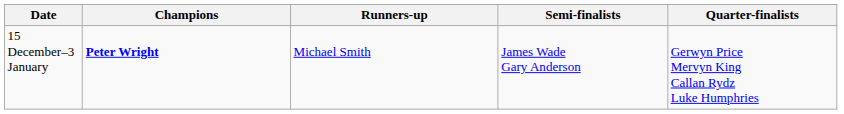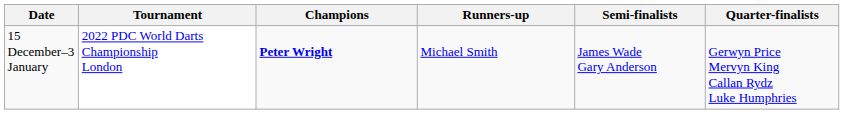+ column: (168, 14)
